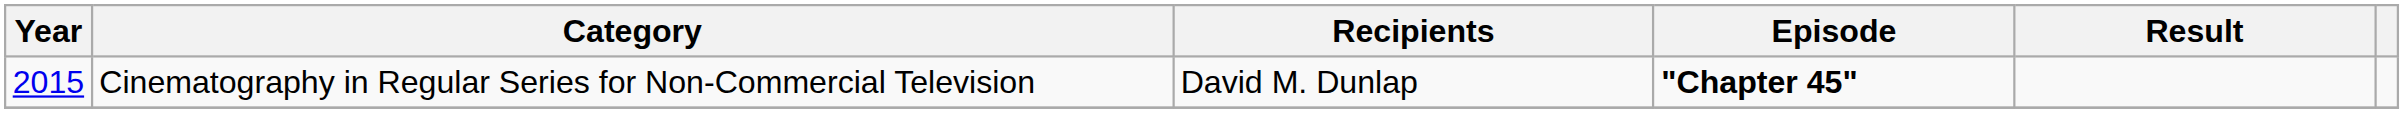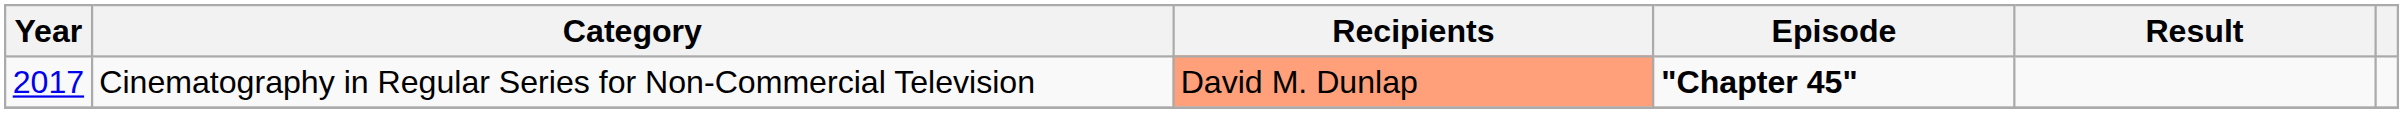(48, 82) 2015 -> (48, 82) 2017
(1299, 82) no background -> (1299, 82) lightsalmon background
